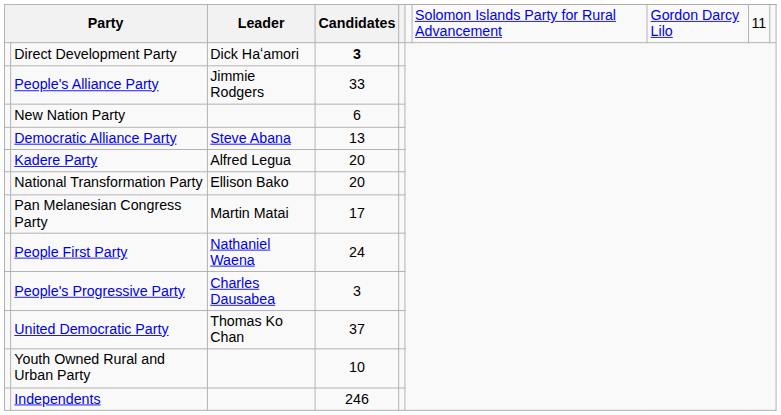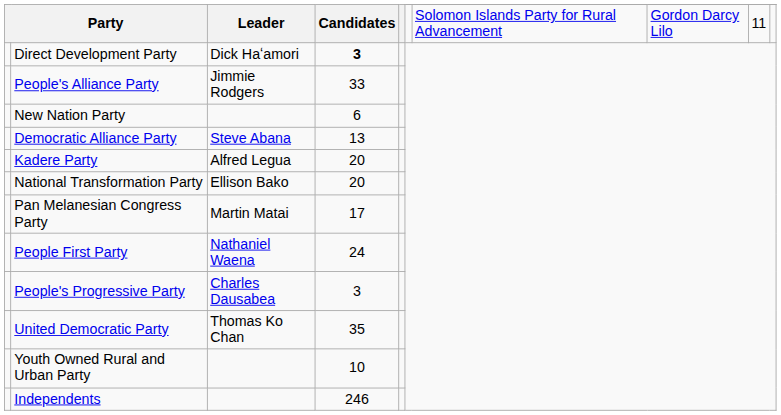(357, 329) 37 -> (357, 329) 35
